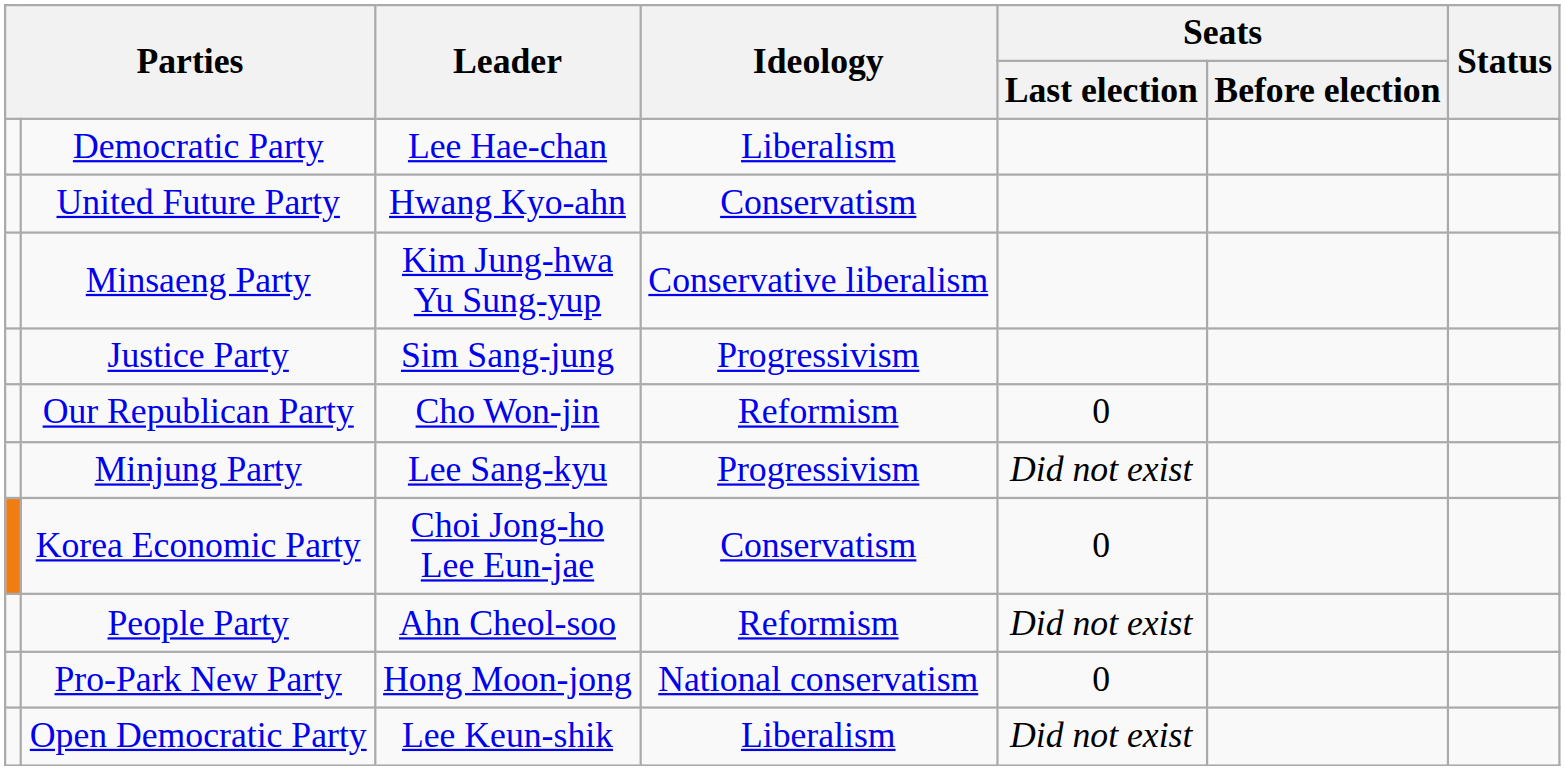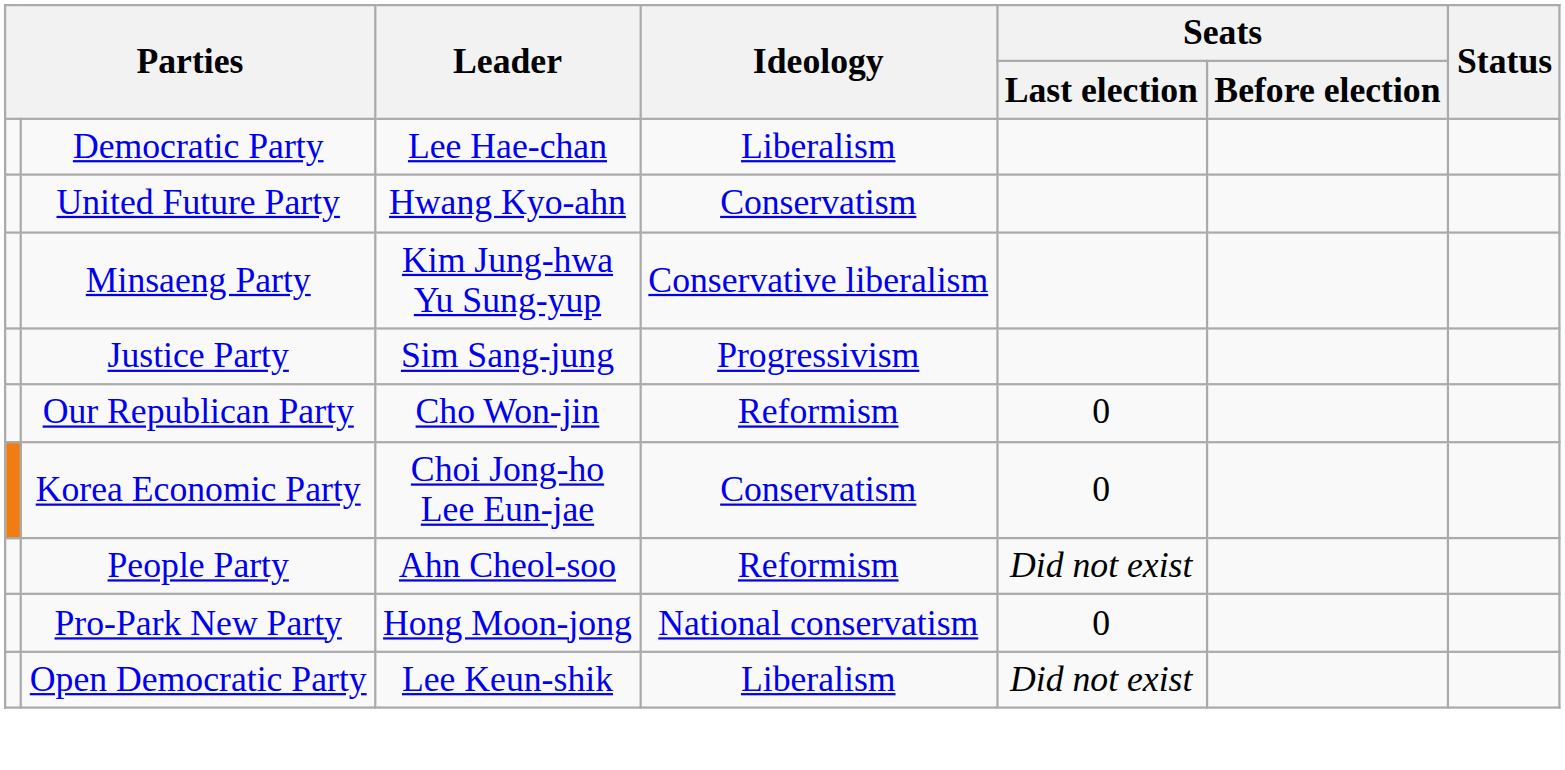- row: (198, 469)
